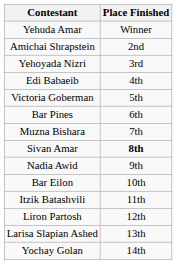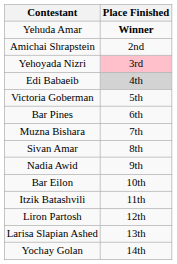(136, 30) normal -> (136, 30) bold
(136, 64) no background -> (136, 64) pink background
(136, 81) no background -> (136, 81) lightgrey background
(136, 149) bold -> (136, 149) normal
